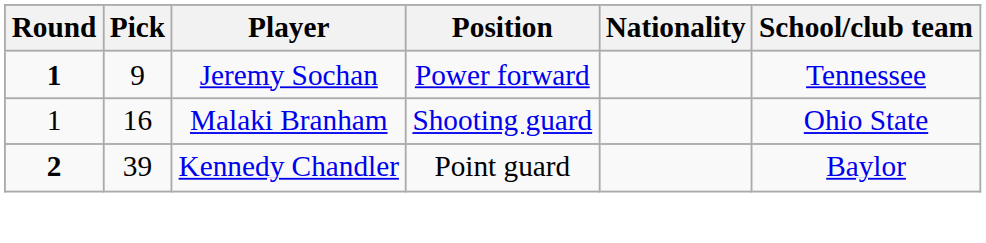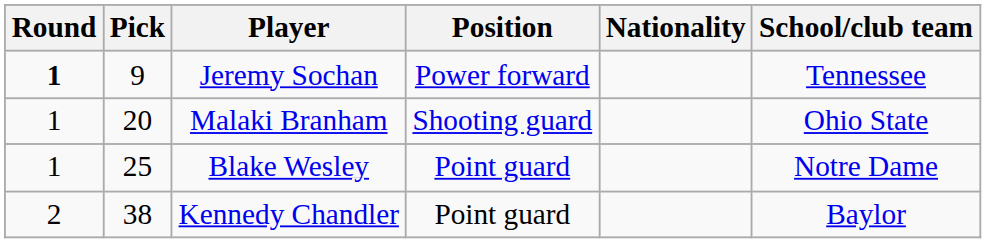(137, 120) 16 -> (137, 120) 20
+ row: (289, 167)
(54, 167) bold -> (54, 213) normal
(137, 167) 39 -> (137, 213) 38
